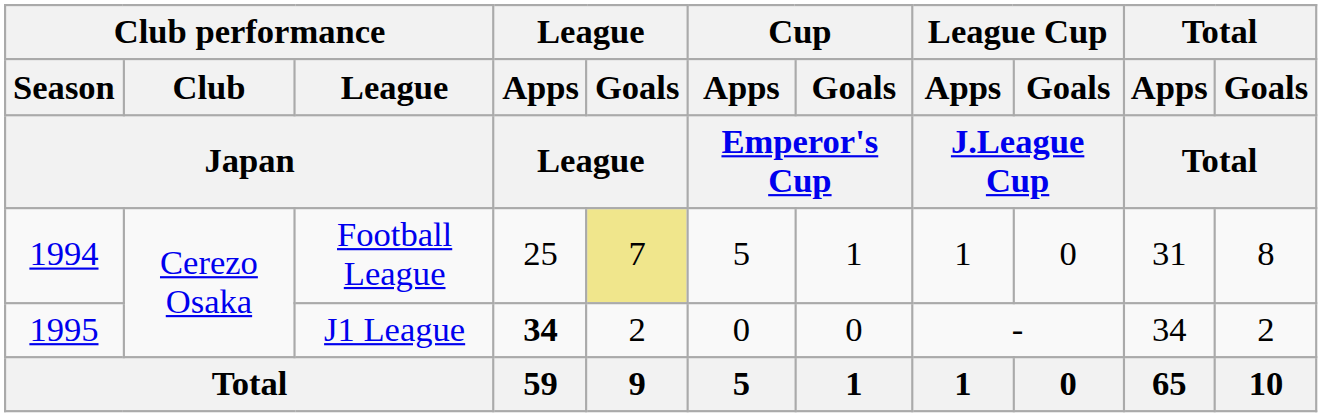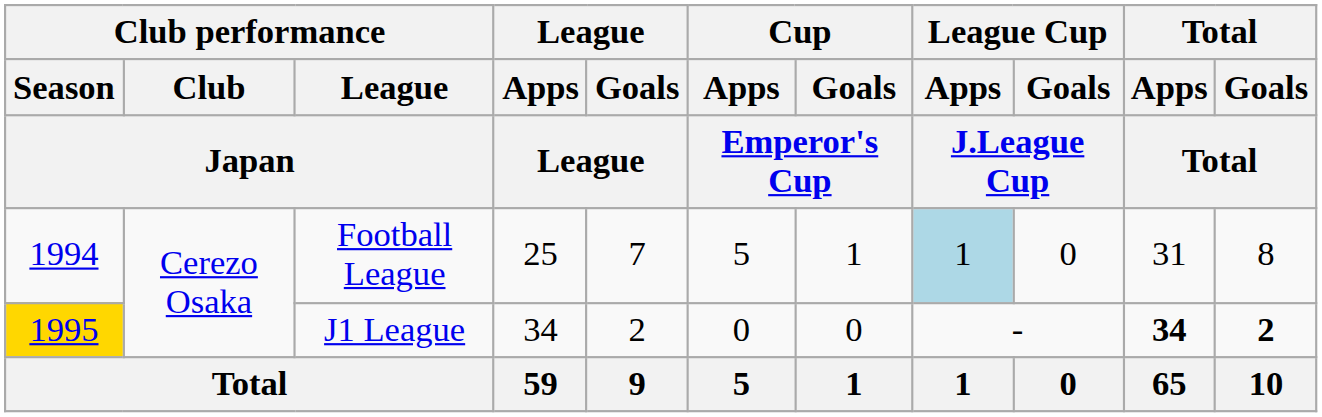(637, 254) khaki background -> (637, 254) no background
(963, 254) no background -> (963, 254) lightblue background
(64, 328) no background -> (64, 328) gold background
(541, 328) bold -> (541, 328) normal
(1169, 328) normal -> (1169, 328) bold
(1266, 328) normal -> (1266, 328) bold
